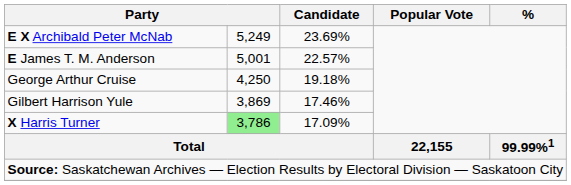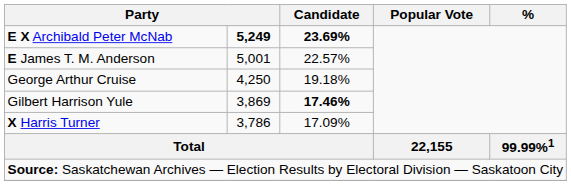(254, 36) normal -> (254, 36) bold
(327, 36) normal -> (327, 36) bold
(327, 101) normal -> (327, 101) bold
(254, 123) lightgreen background -> (254, 123) no background
